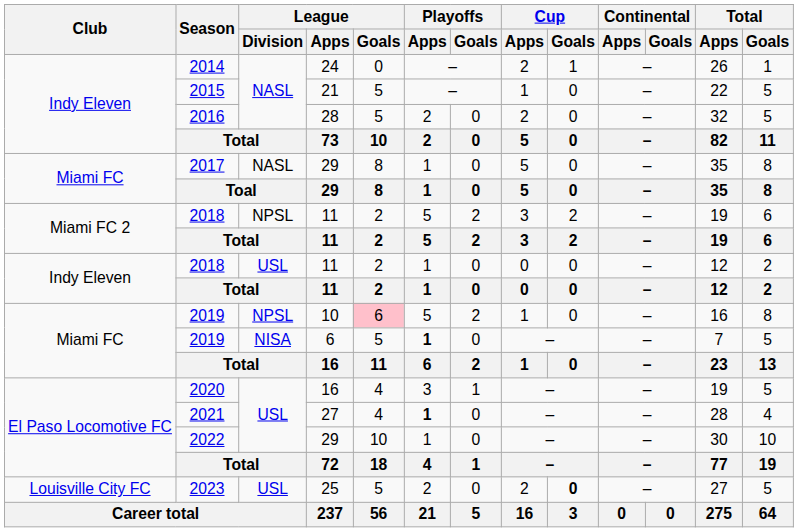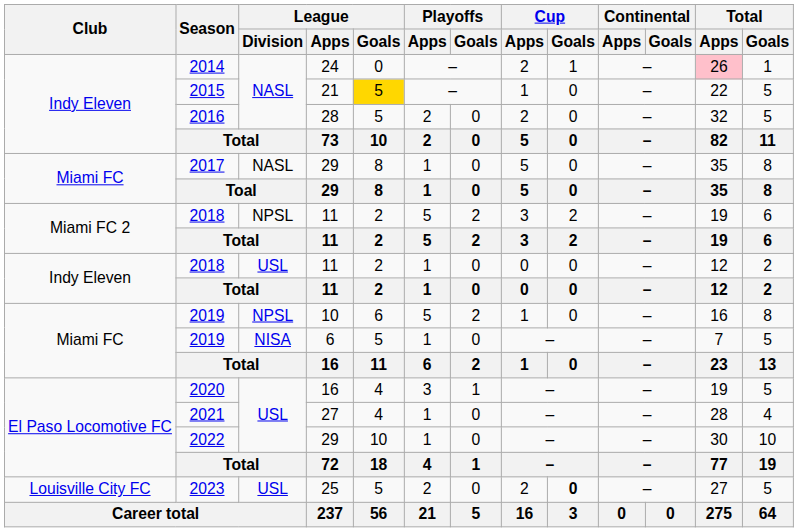(719, 66) no background -> (719, 66) pink background
(379, 91) no background -> (379, 91) gold background
(379, 315) pink background -> (379, 315) no background
(427, 340) bold -> (427, 340) normal
(427, 414) bold -> (427, 414) normal
